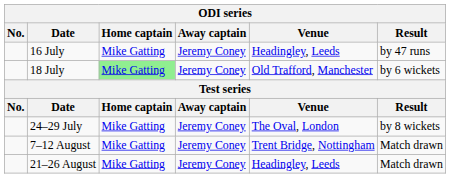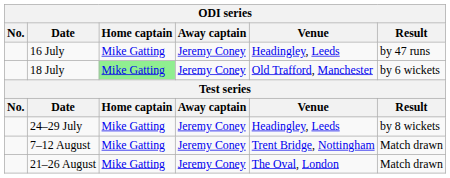(295, 126) The Oval, London -> (296, 126) Headingley, Leeds
(296, 164) Headingley, Leeds -> (295, 164) The Oval, London
